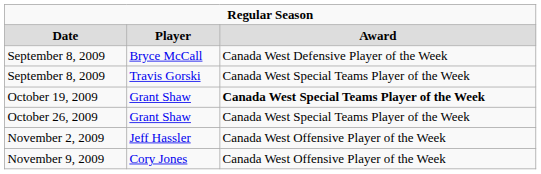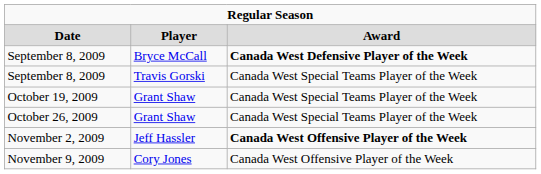(335, 55) normal -> (349, 55) bold
(354, 96) bold -> (354, 96) normal
(334, 138) normal -> (349, 138) bold
